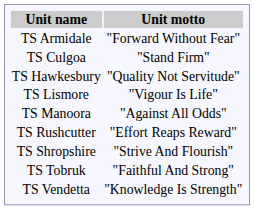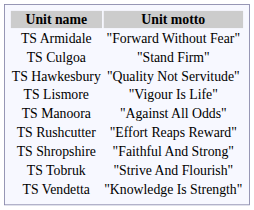(173, 151) "Strive And Flourish" -> (173, 151) "Faithful And Strong"
(173, 170) "Faithful And Strong" -> (173, 170) "Strive And Flourish"
